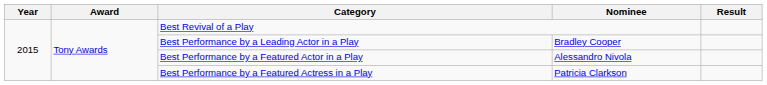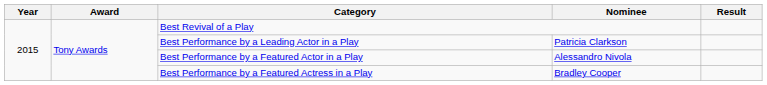(588, 42) Bradley Cooper -> (590, 42) Patricia Clarkson
(590, 73) Patricia Clarkson -> (588, 73) Bradley Cooper
